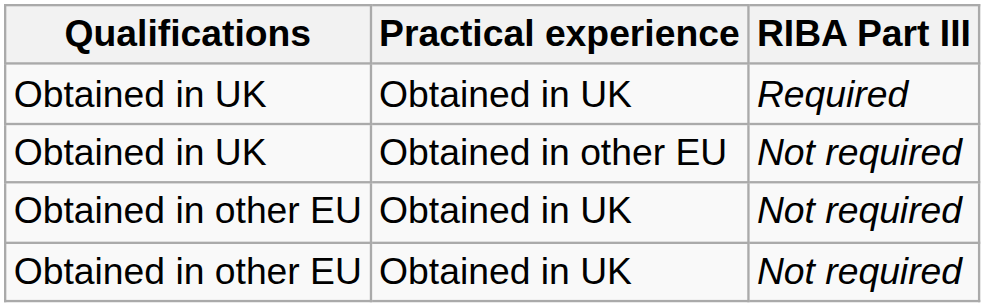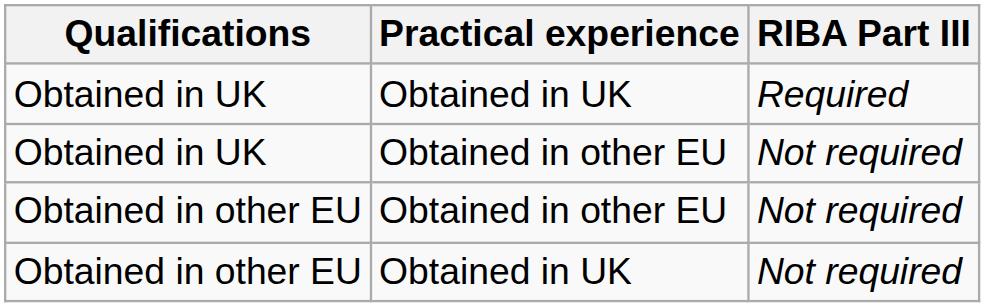(506, 211) Obtained in UK -> (553, 211) Obtained in other EU
